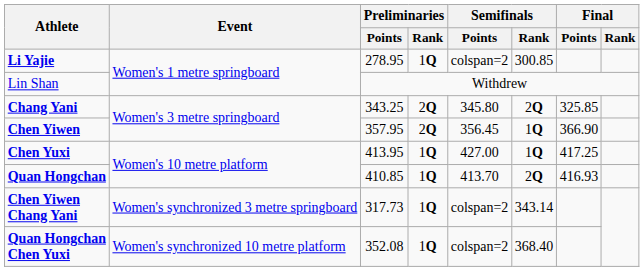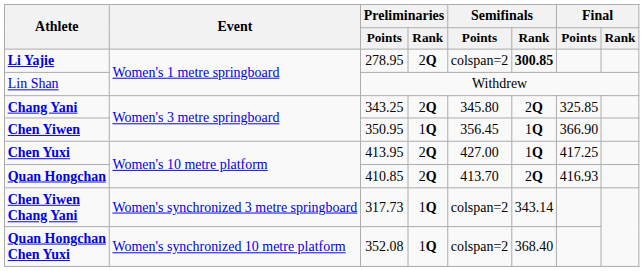(428, 61) 1Q -> (428, 61) 2Q
(534, 61) normal -> (534, 61) bold
(384, 130) 357.95 -> (384, 130) 350.95
(428, 130) 2Q -> (428, 130) 1Q
(428, 153) 1Q -> (428, 153) 2Q
(428, 176) 1Q -> (428, 176) 2Q
